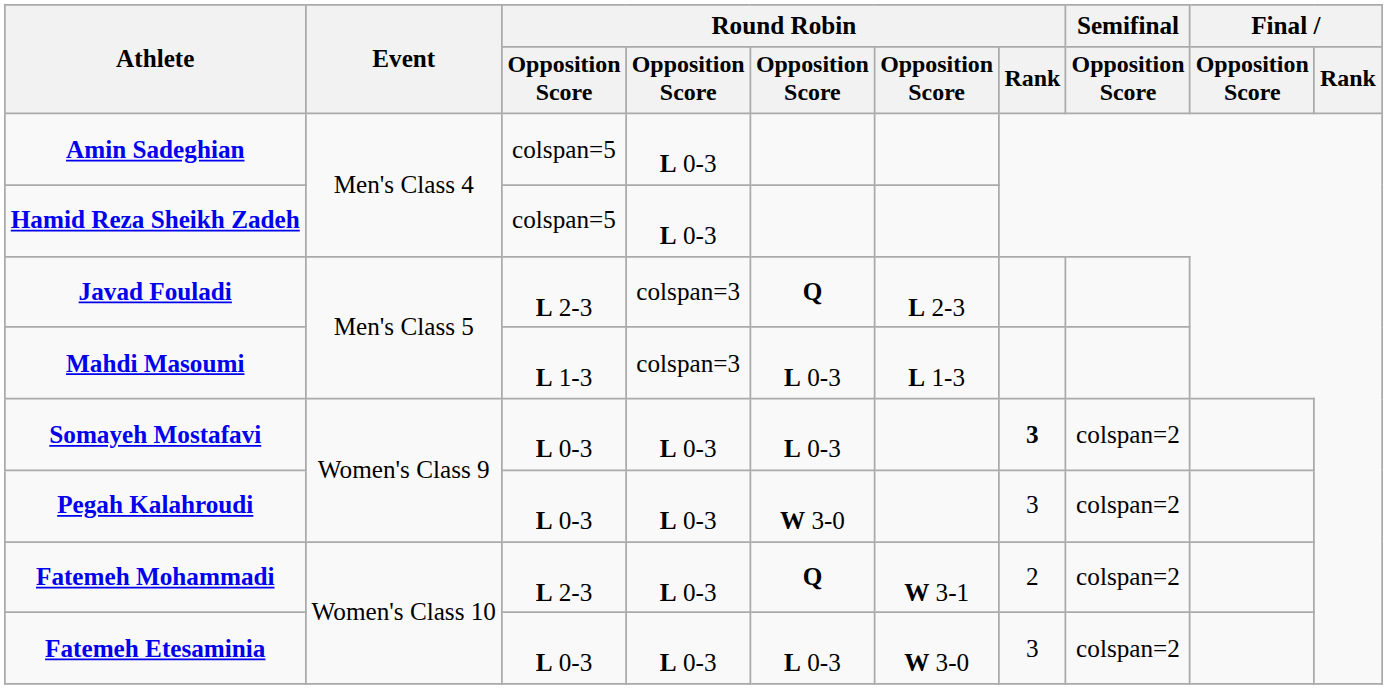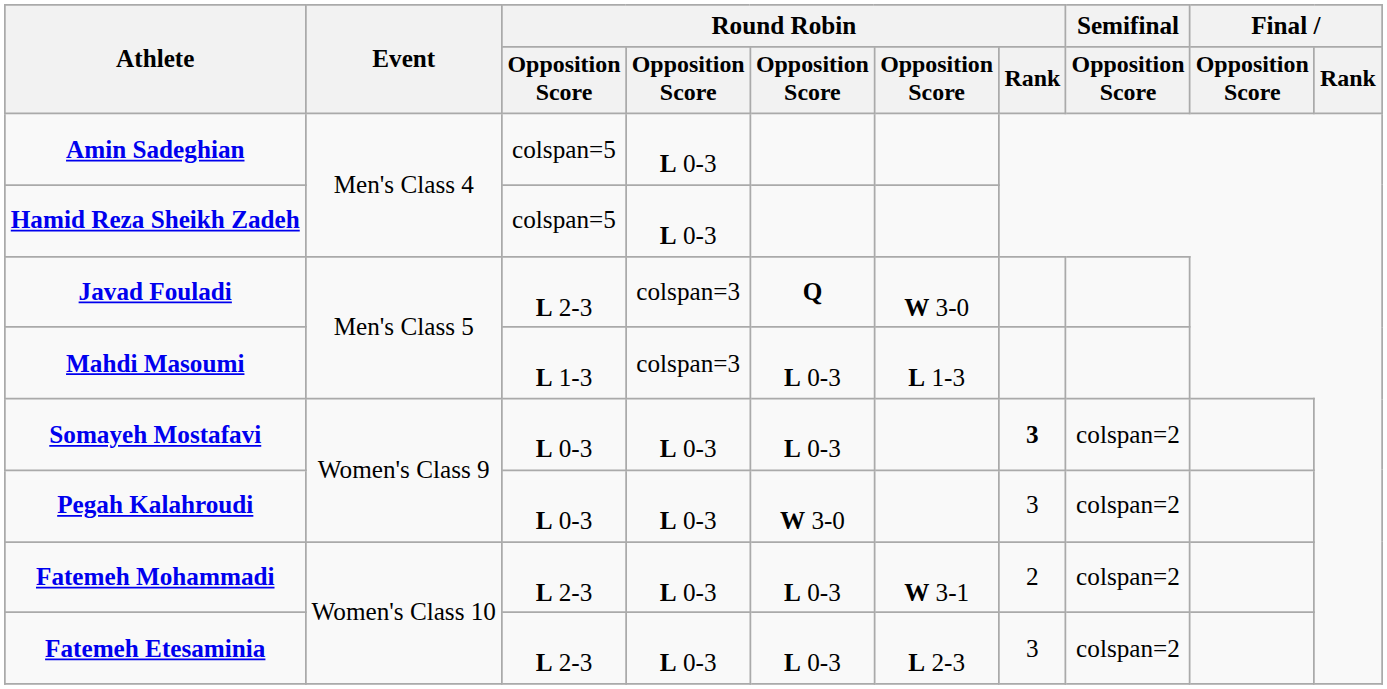(937, 306) L 2-3 -> (937, 306) W 3-0
(812, 577) Q -> (812, 592) L 0-3
(564, 663) L 0-3 -> (564, 663) L 2-3
(937, 663) W 3-0 -> (937, 663) L 2-3
